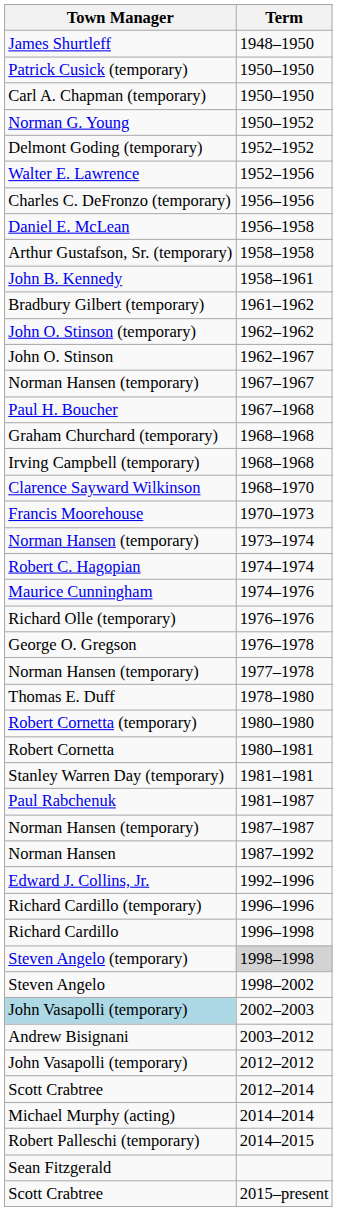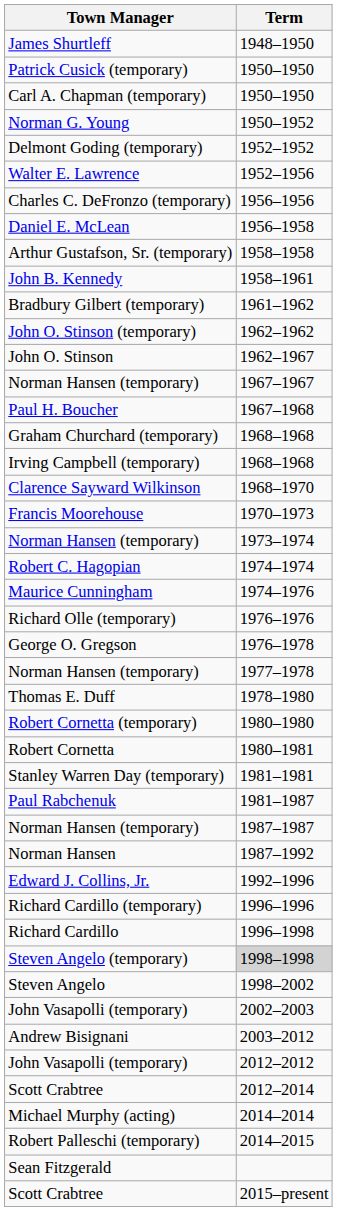(98, 1010) lightblue background -> (98, 1010) no background
